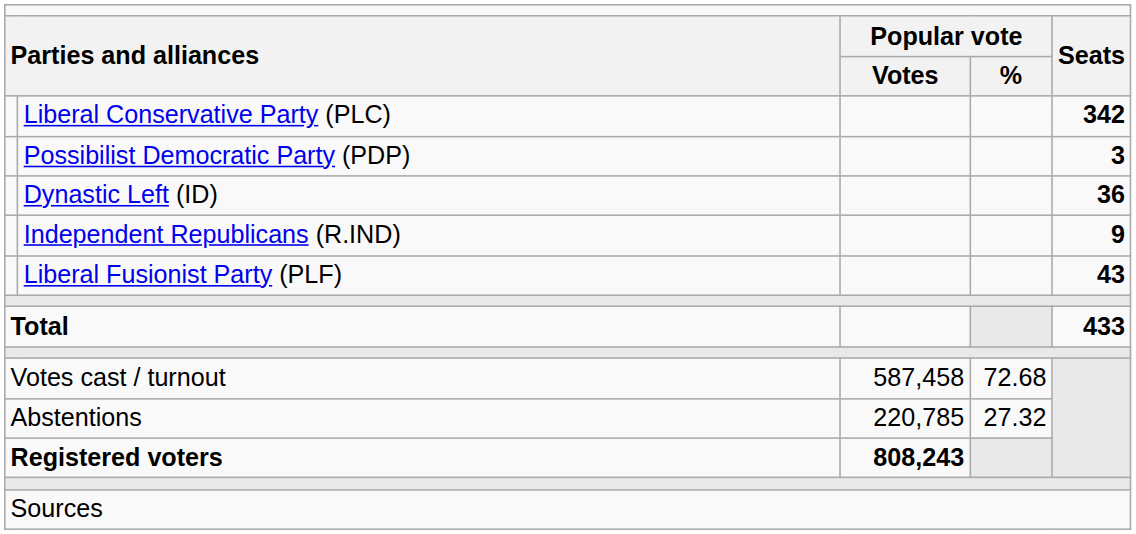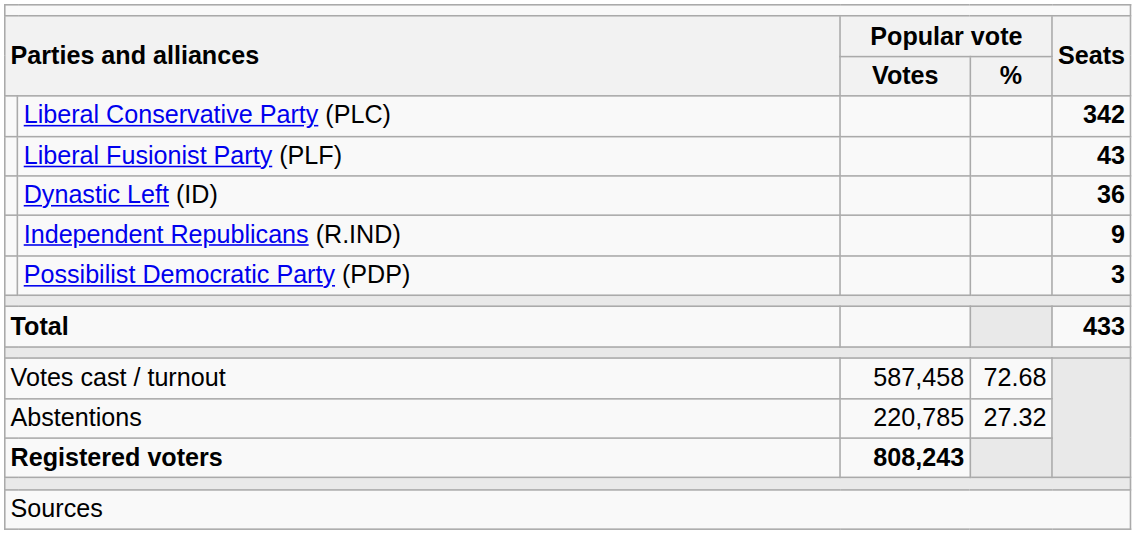rows swapped: (11, 275) <-> (11, 156)
